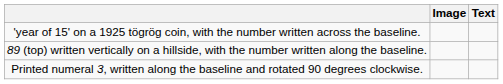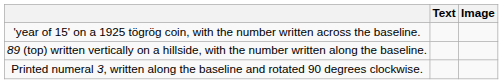columns swapped: (483, 13) <-> (449, 13)
